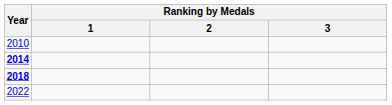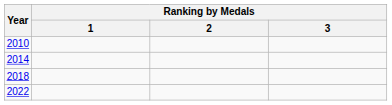(18, 60) bold -> (18, 60) normal
(18, 76) bold -> (18, 76) normal
